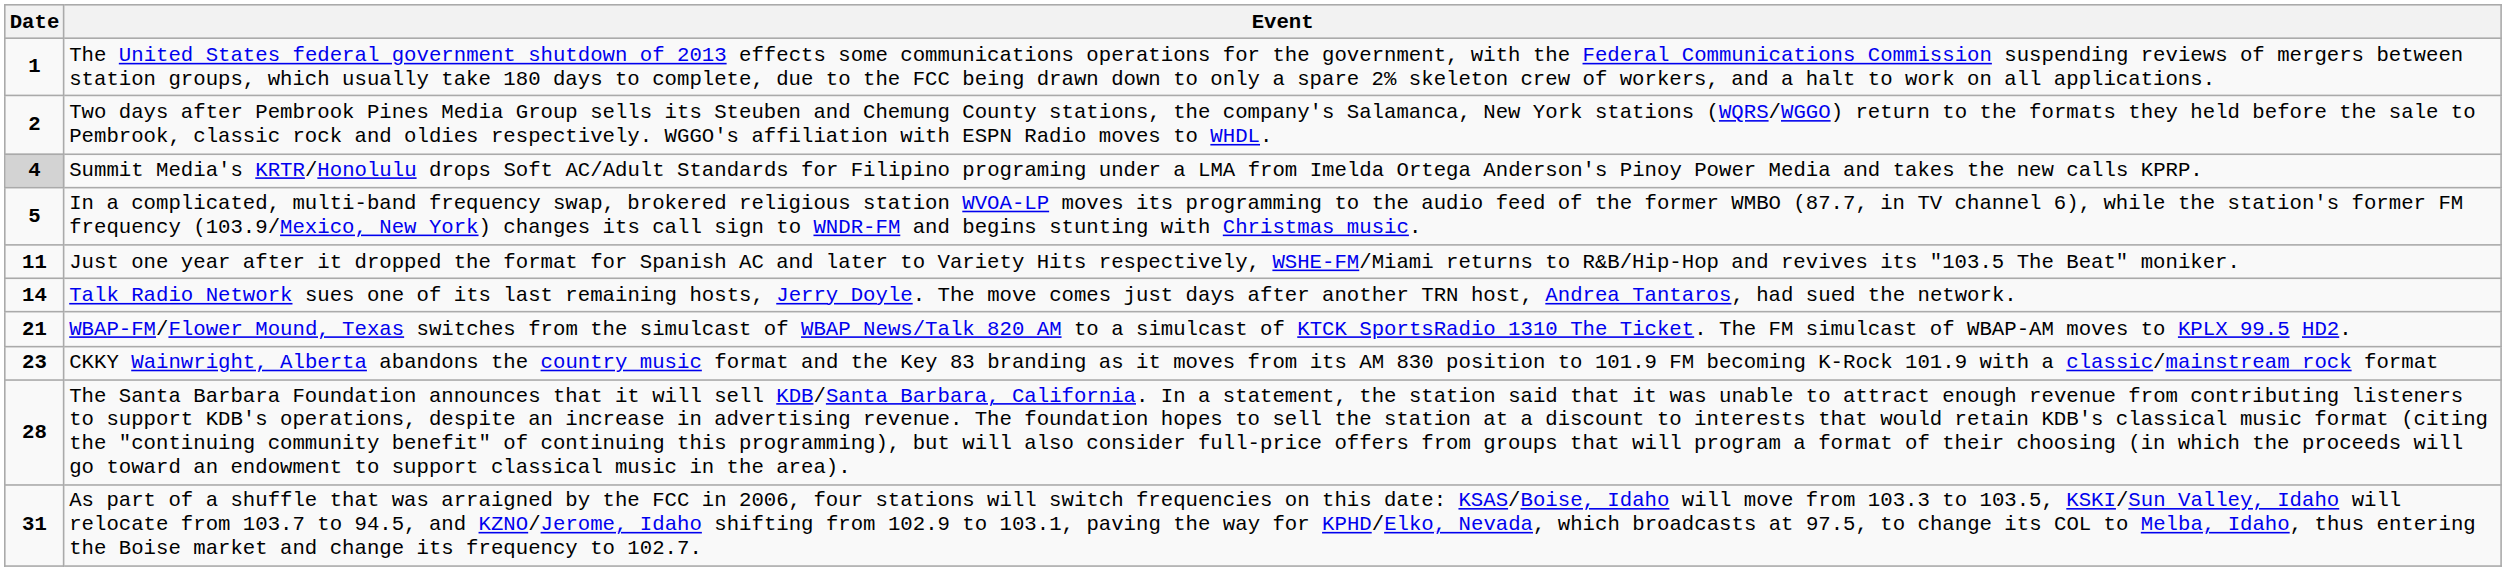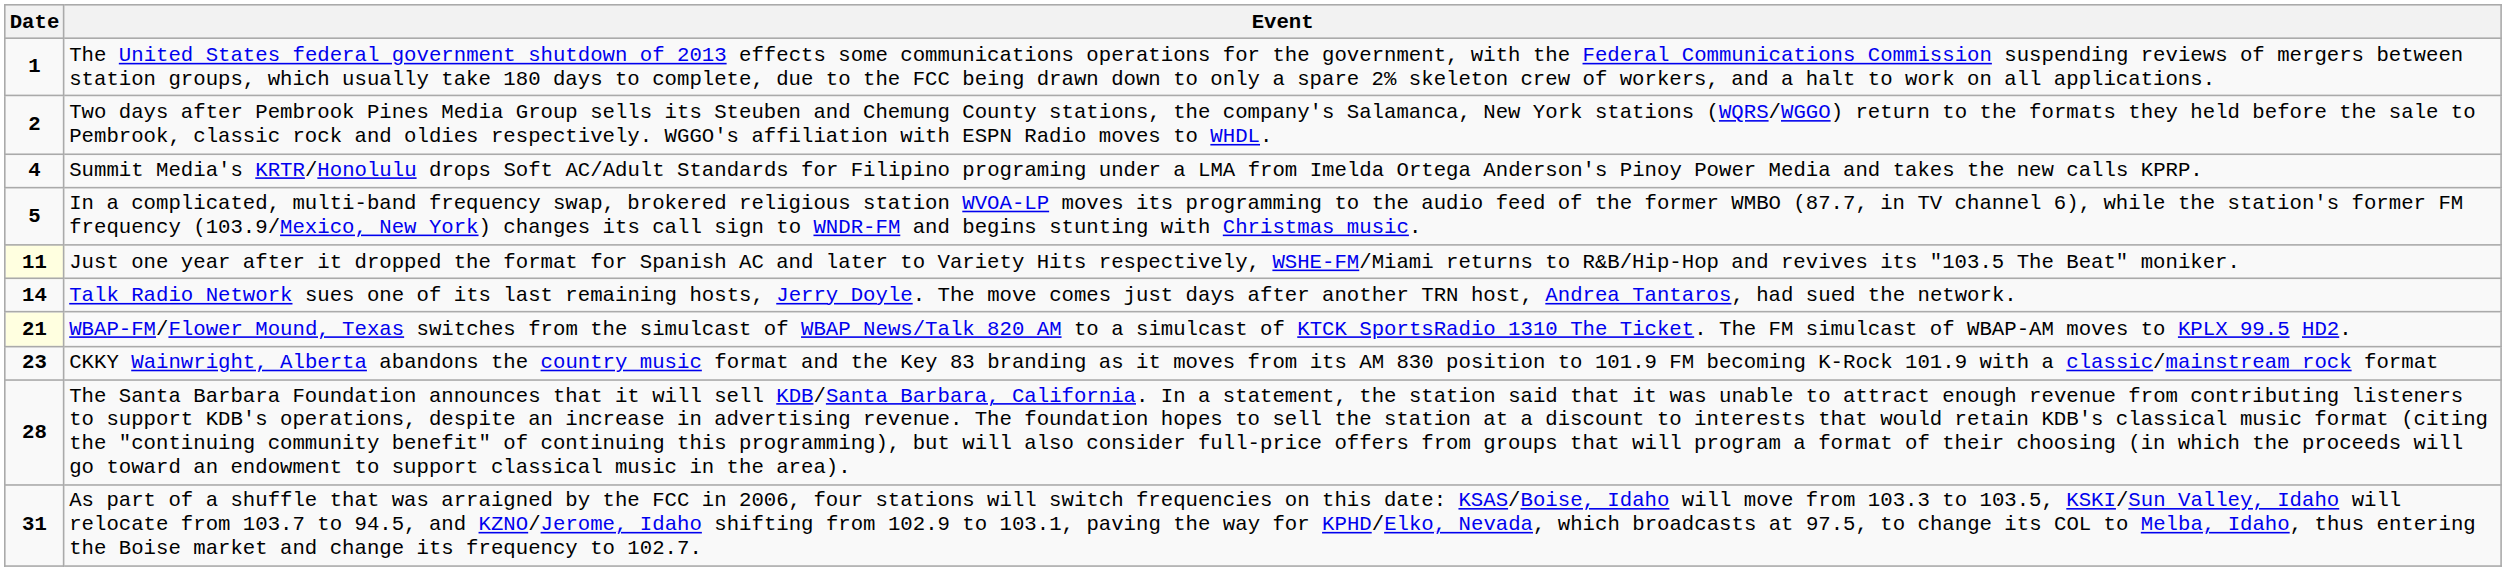(35, 170) lightgrey background -> (35, 170) no background
(35, 262) no background -> (35, 262) lightyellow background
(35, 329) no background -> (35, 329) lightyellow background
